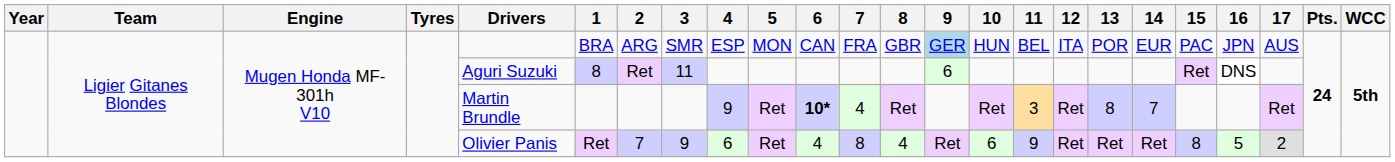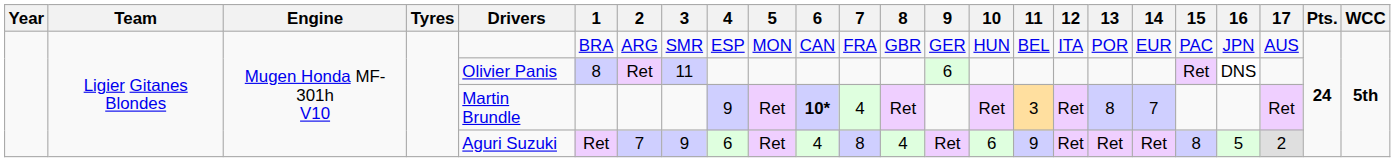(947, 45) lightblue background -> (947, 45) no background
(510, 72) Aguri Suzuki -> (510, 72) Olivier Panis
(510, 144) Olivier Panis -> (510, 144) Aguri Suzuki
